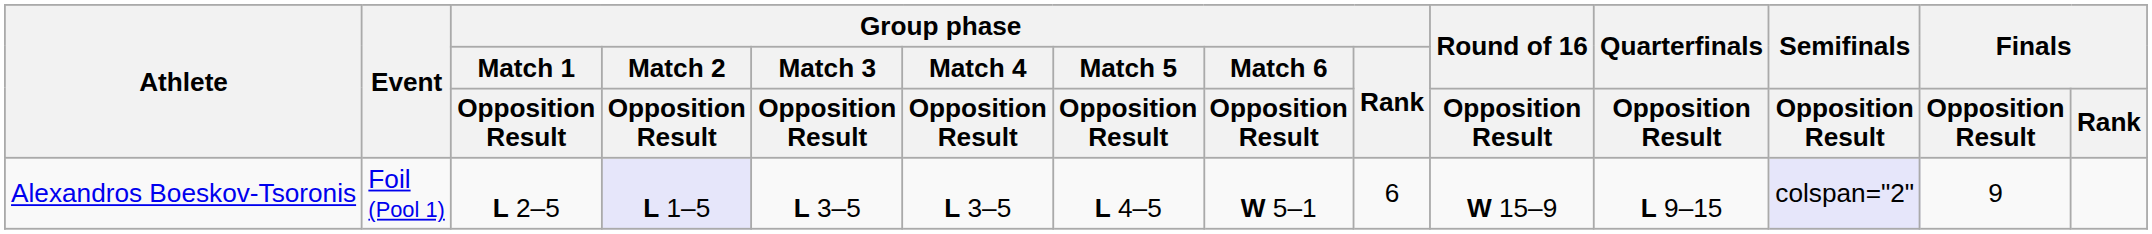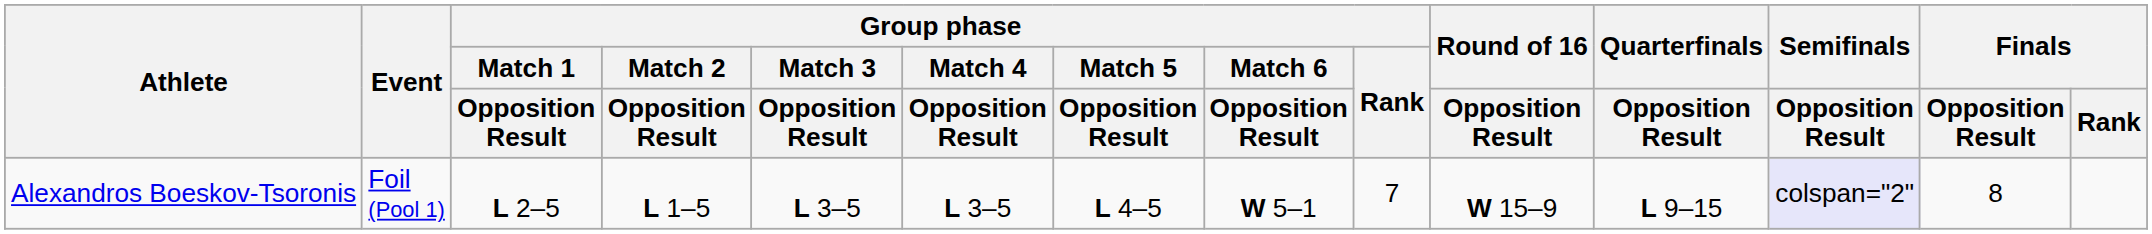(677, 208) lavender background -> (677, 208) no background
(1392, 194) 6 -> (1392, 194) 7
(1995, 194) 9 -> (1995, 194) 8
